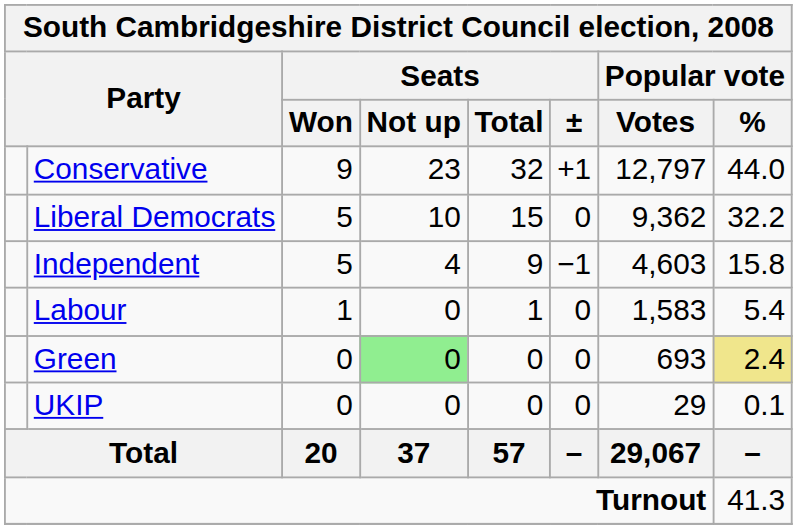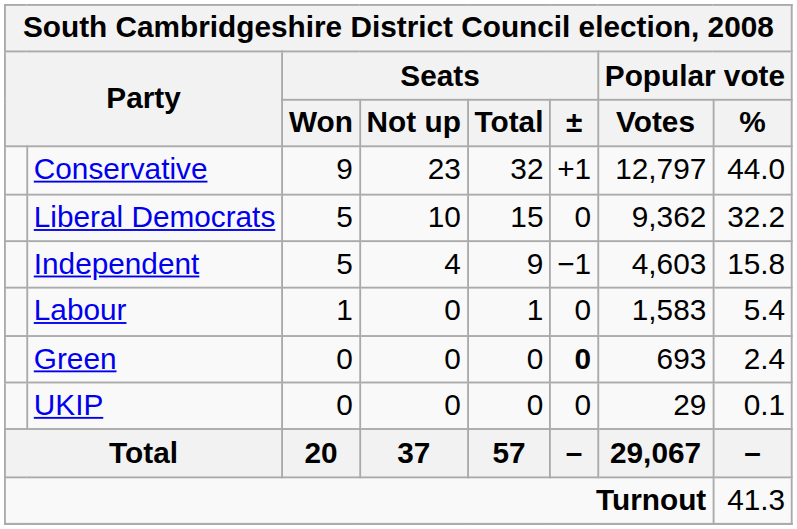(453, 358) lightgreen background -> (453, 358) no background
(583, 358) normal -> (583, 358) bold
(764, 358) khaki background -> (764, 358) no background
